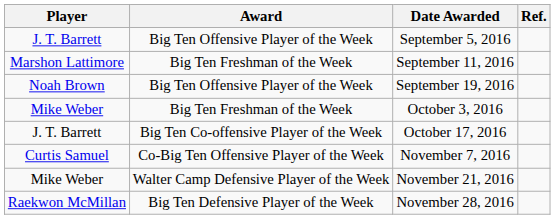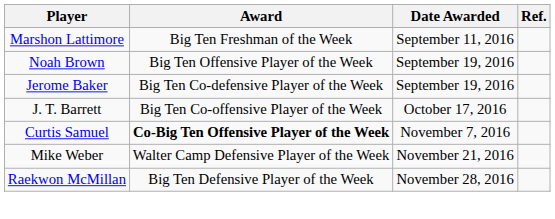- row: (67, 39)
+ row: (67, 86)
- row: (67, 109)
(261, 156) normal -> (261, 132) bold
